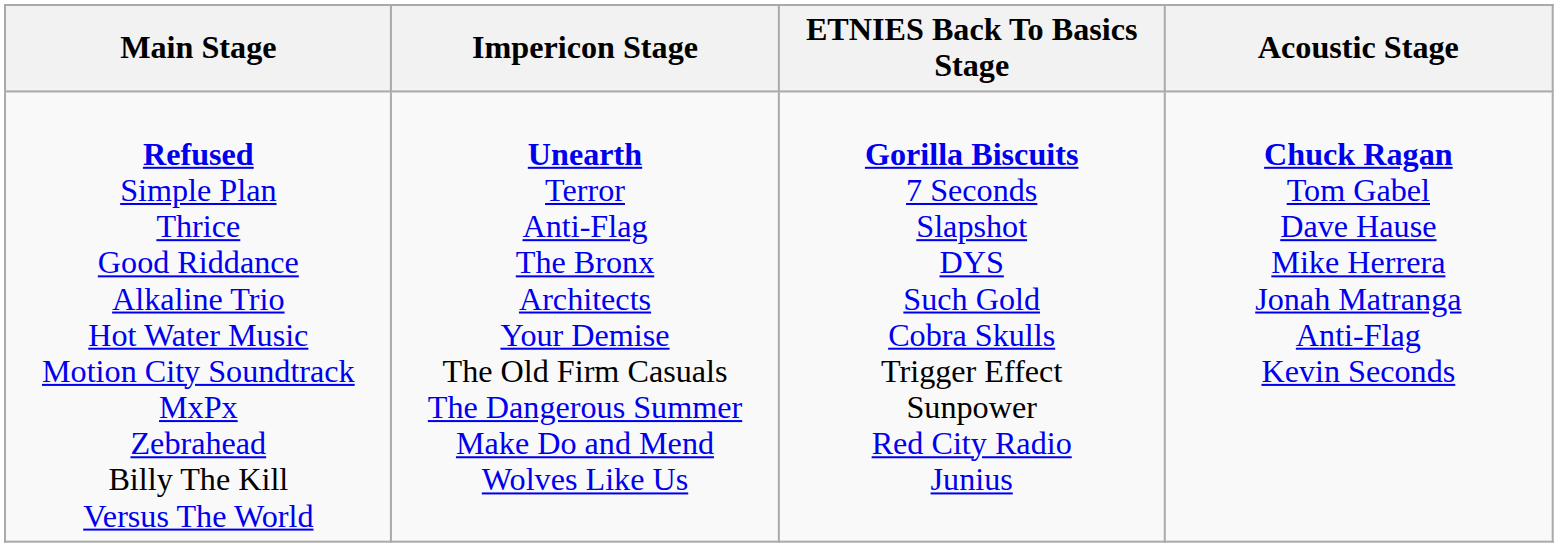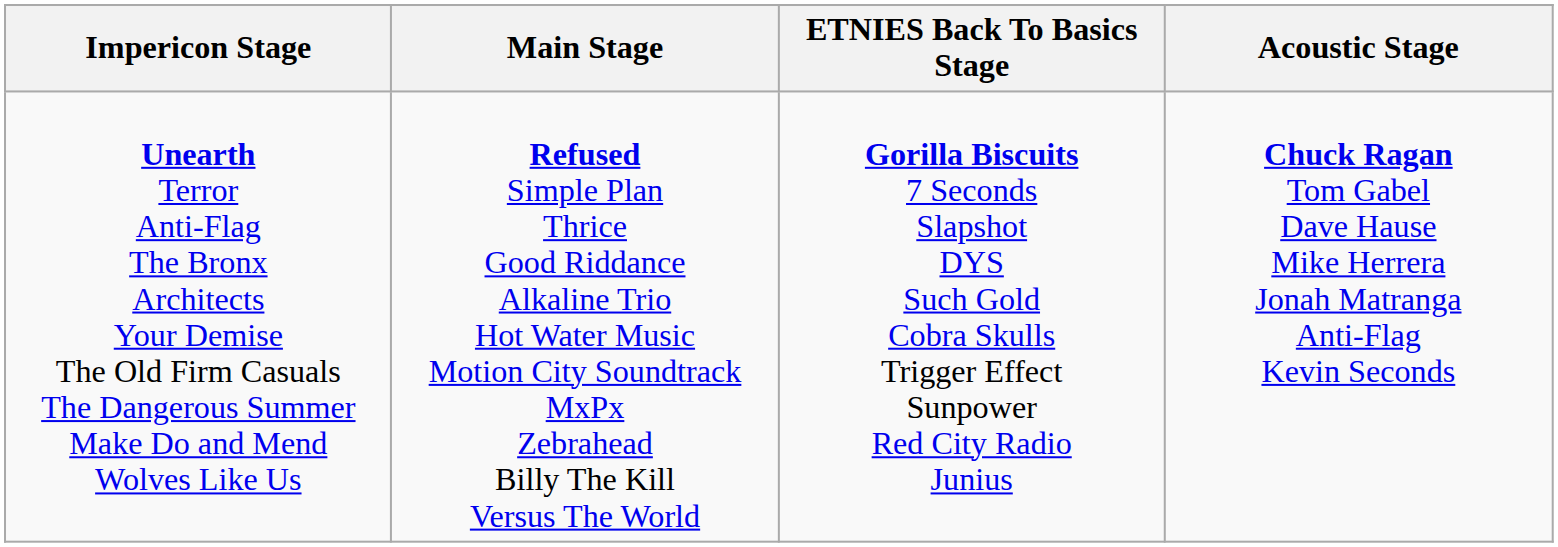columns swapped: (198, 48) <-> (585, 48)
